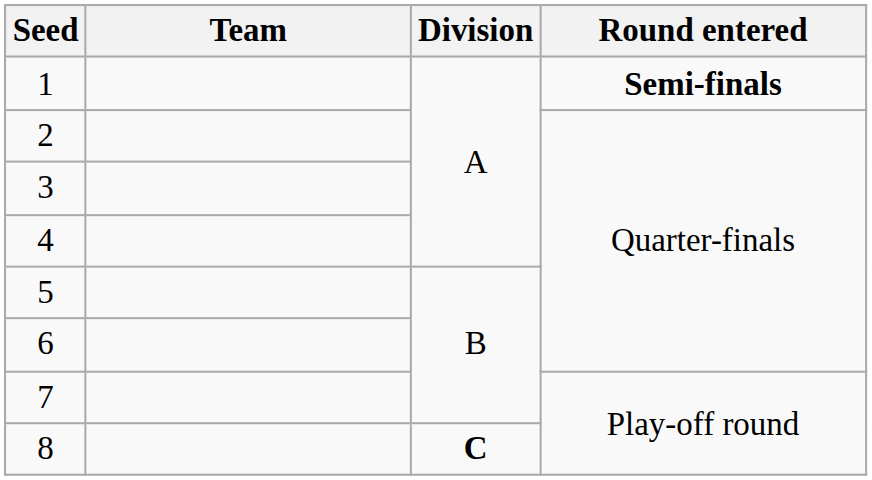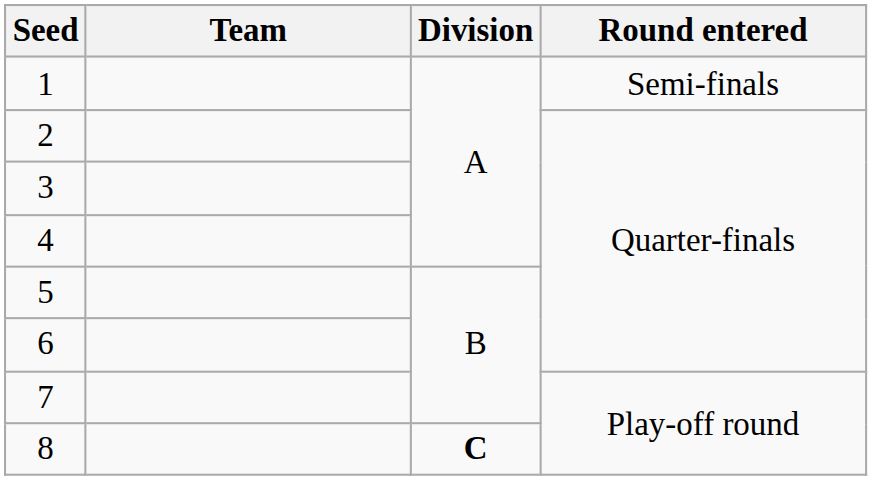(703, 82) bold -> (703, 82) normal
